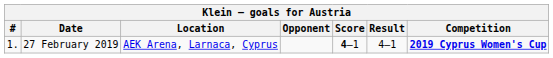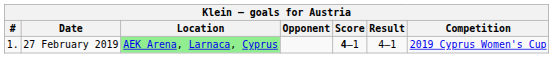(201, 45) no background -> (201, 45) lightgreen background
(478, 45) bold -> (478, 45) normal
